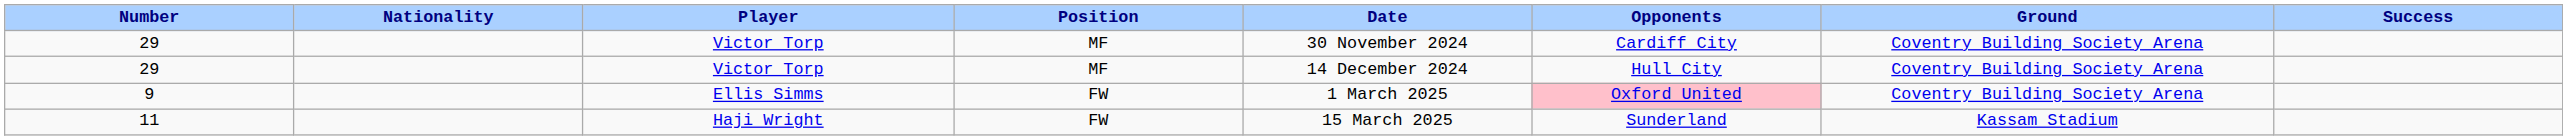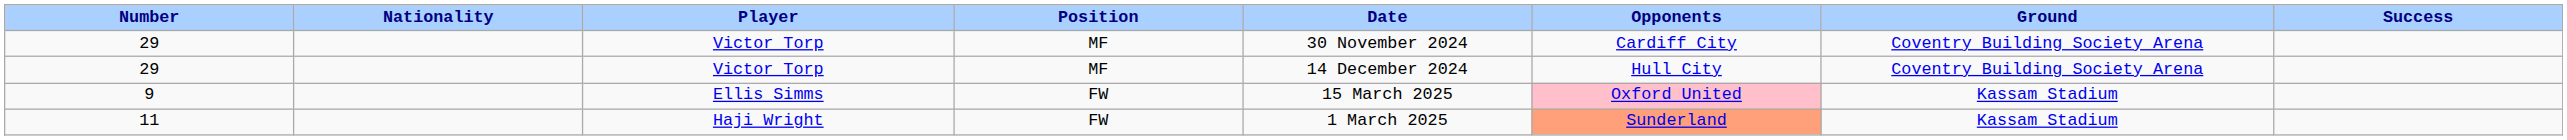(1387, 95) 1 March 2025 -> (1387, 95) 15 March 2025
(2047, 95) Coventry Building Society Arena -> (2047, 95) Kassam Stadium
(1387, 121) 15 March 2025 -> (1387, 121) 1 March 2025
(1676, 121) no background -> (1676, 121) lightsalmon background
